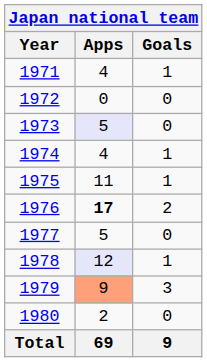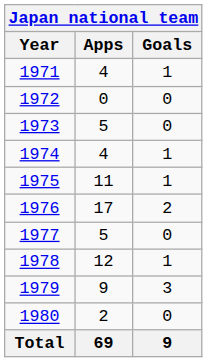(103, 127) lavender background -> (103, 127) no background
(103, 208) bold -> (103, 208) normal
(103, 262) lavender background -> (103, 262) no background
(103, 289) lightsalmon background -> (103, 289) no background
